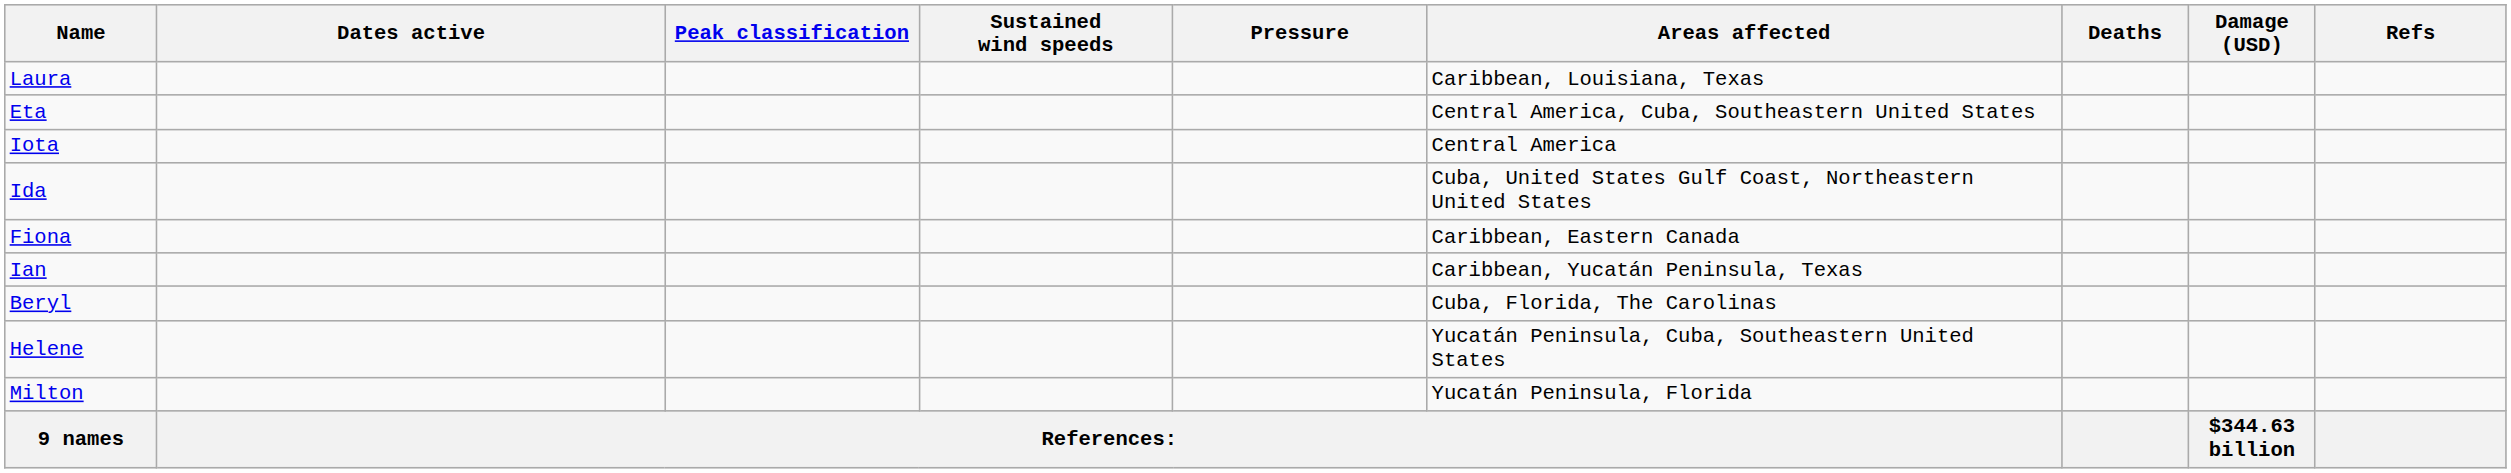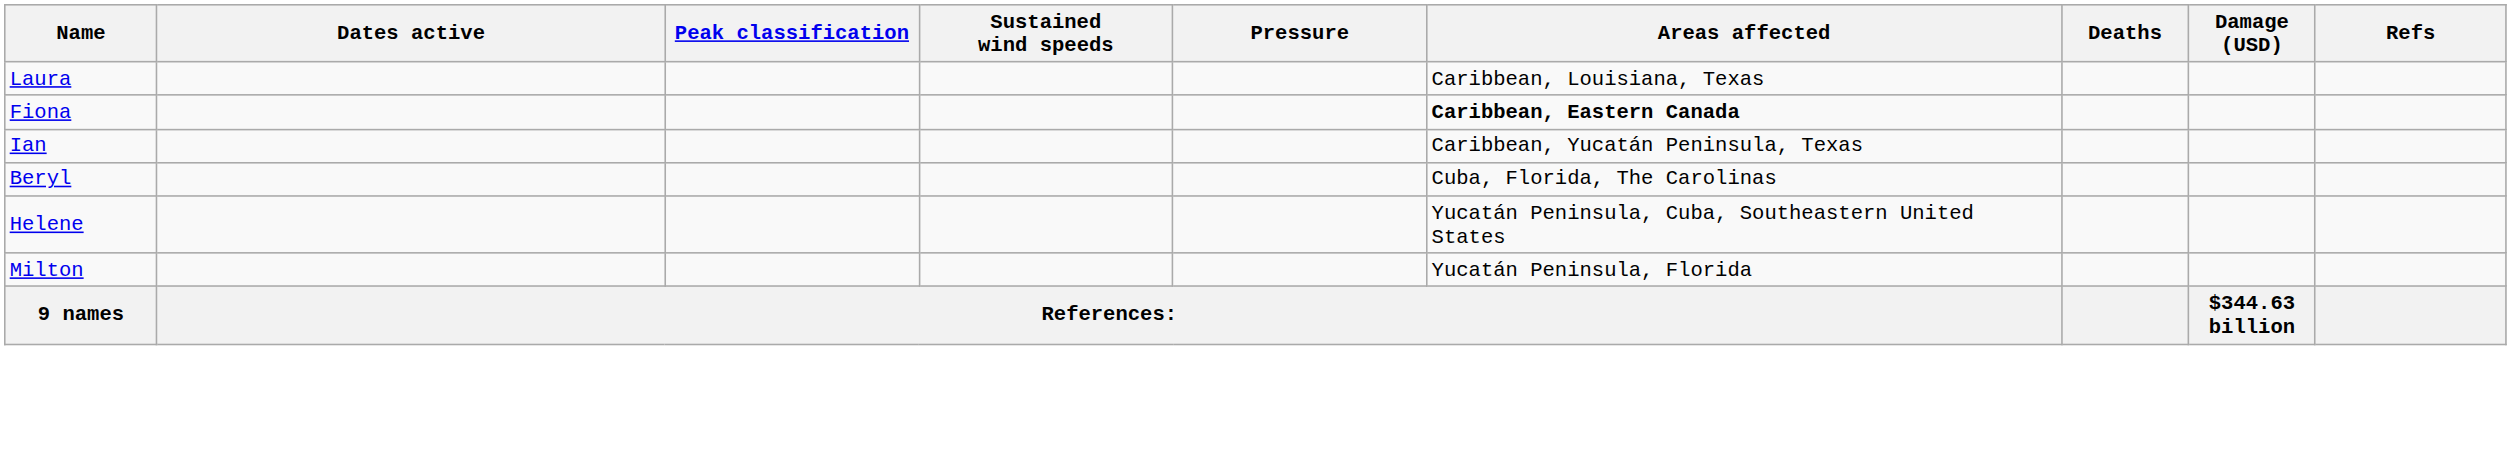- row: (28, 112)
- row: (34, 146)
- row: (28, 191)
(1586, 236) normal -> (1586, 112) bold
